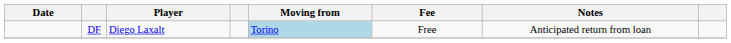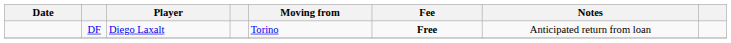(265, 29) lightblue background -> (265, 29) no background
(427, 29) normal -> (427, 29) bold
